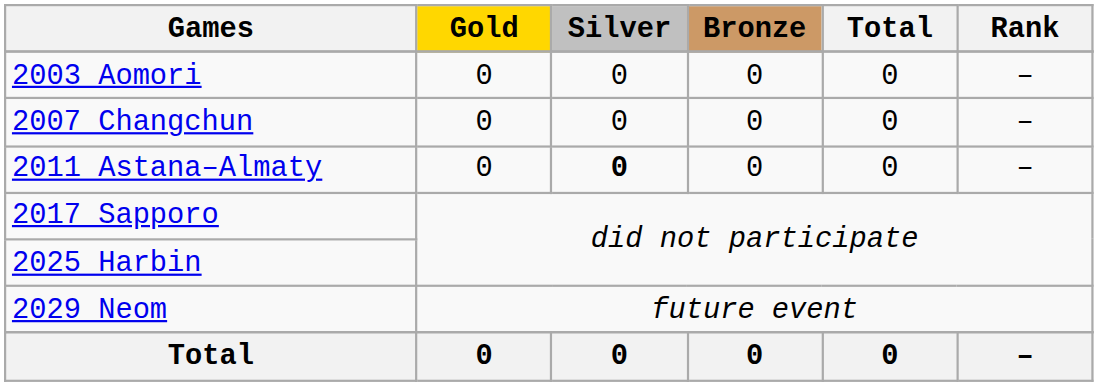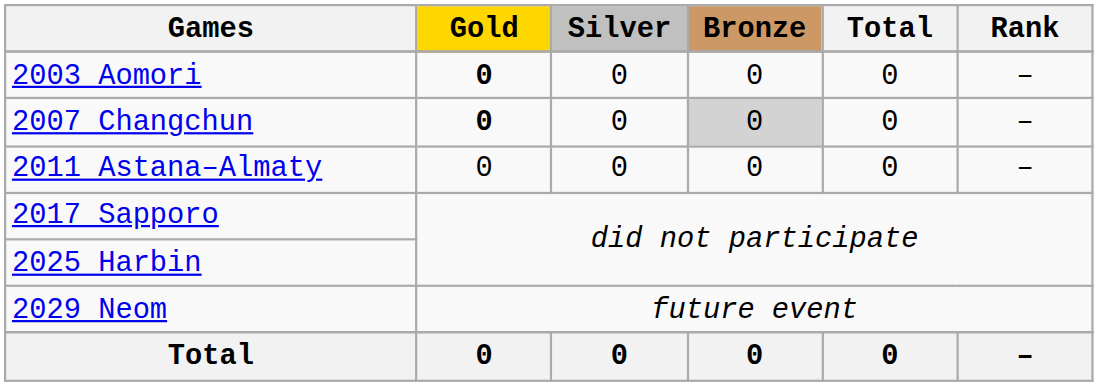(484, 75) normal -> (484, 75) bold
(484, 122) normal -> (484, 122) bold
(755, 122) no background -> (755, 122) lightgrey background
(619, 169) bold -> (619, 169) normal
